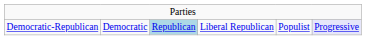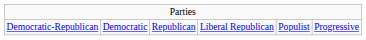(174, 27) lightblue background -> (174, 27) no background
(337, 27) lavender background -> (337, 27) no background
